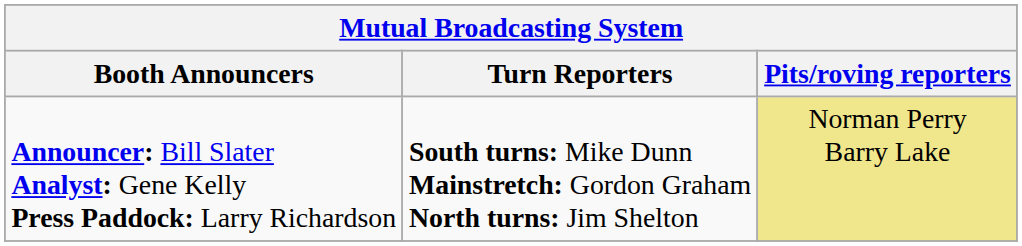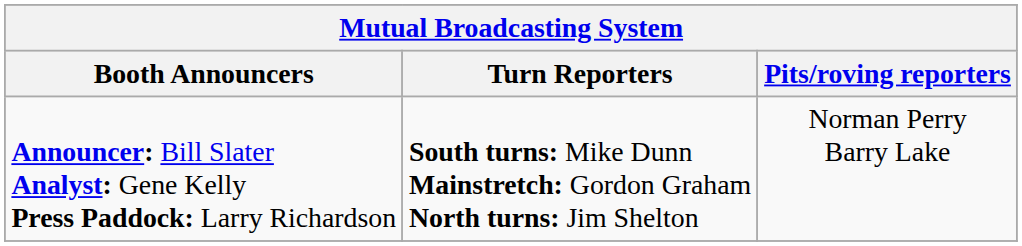(888, 135) khaki background -> (888, 135) no background
